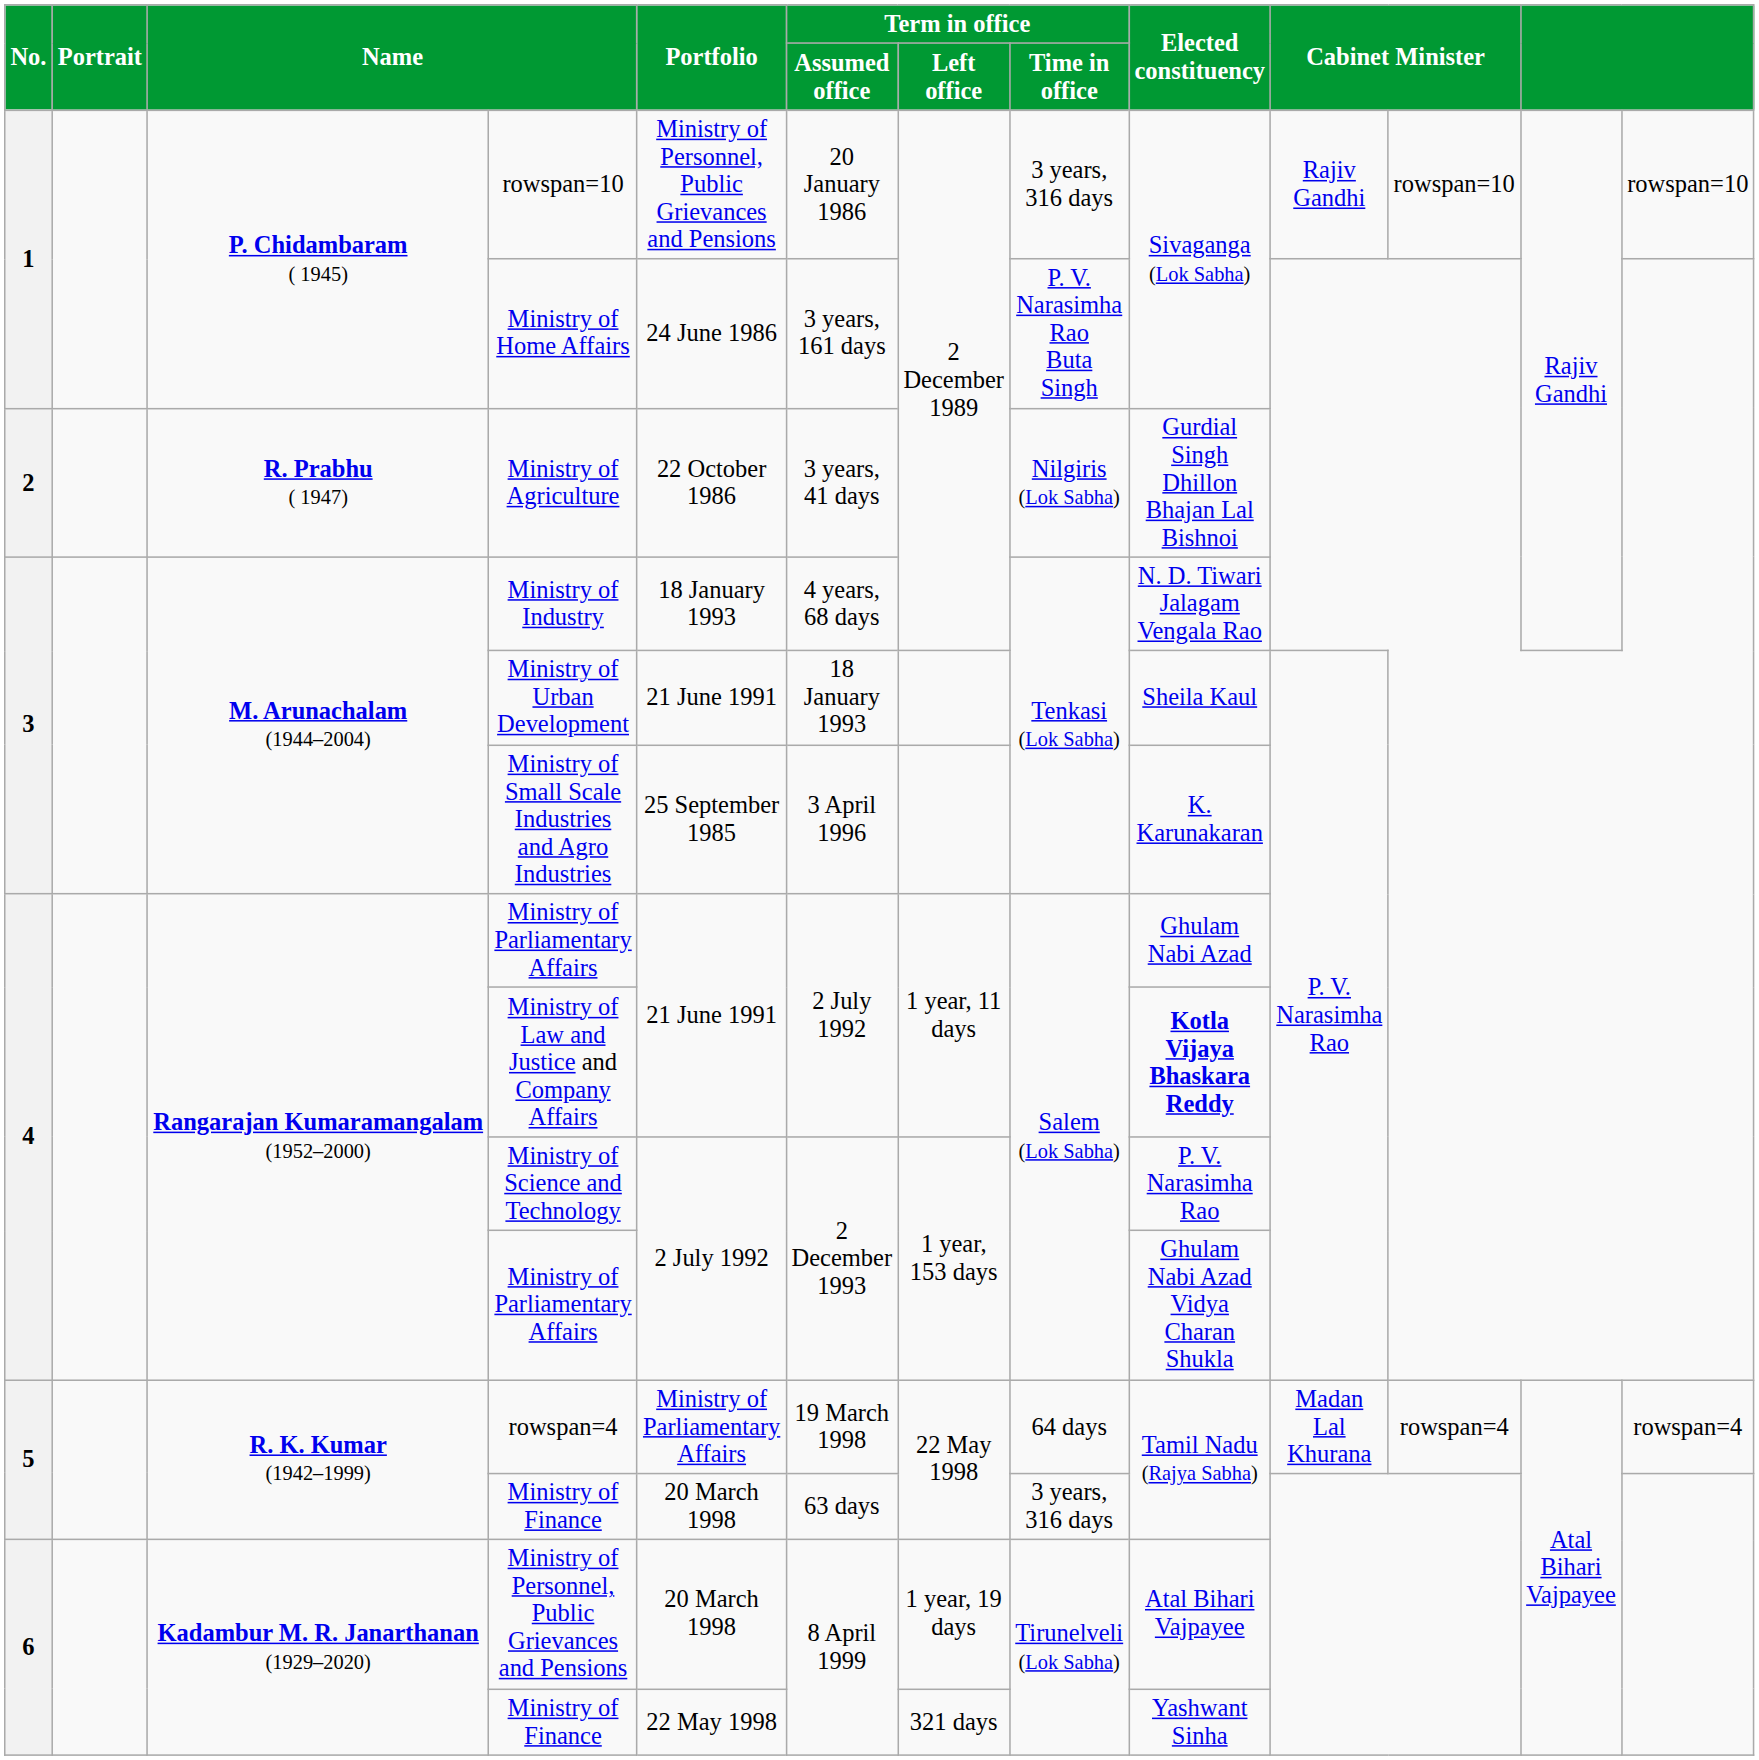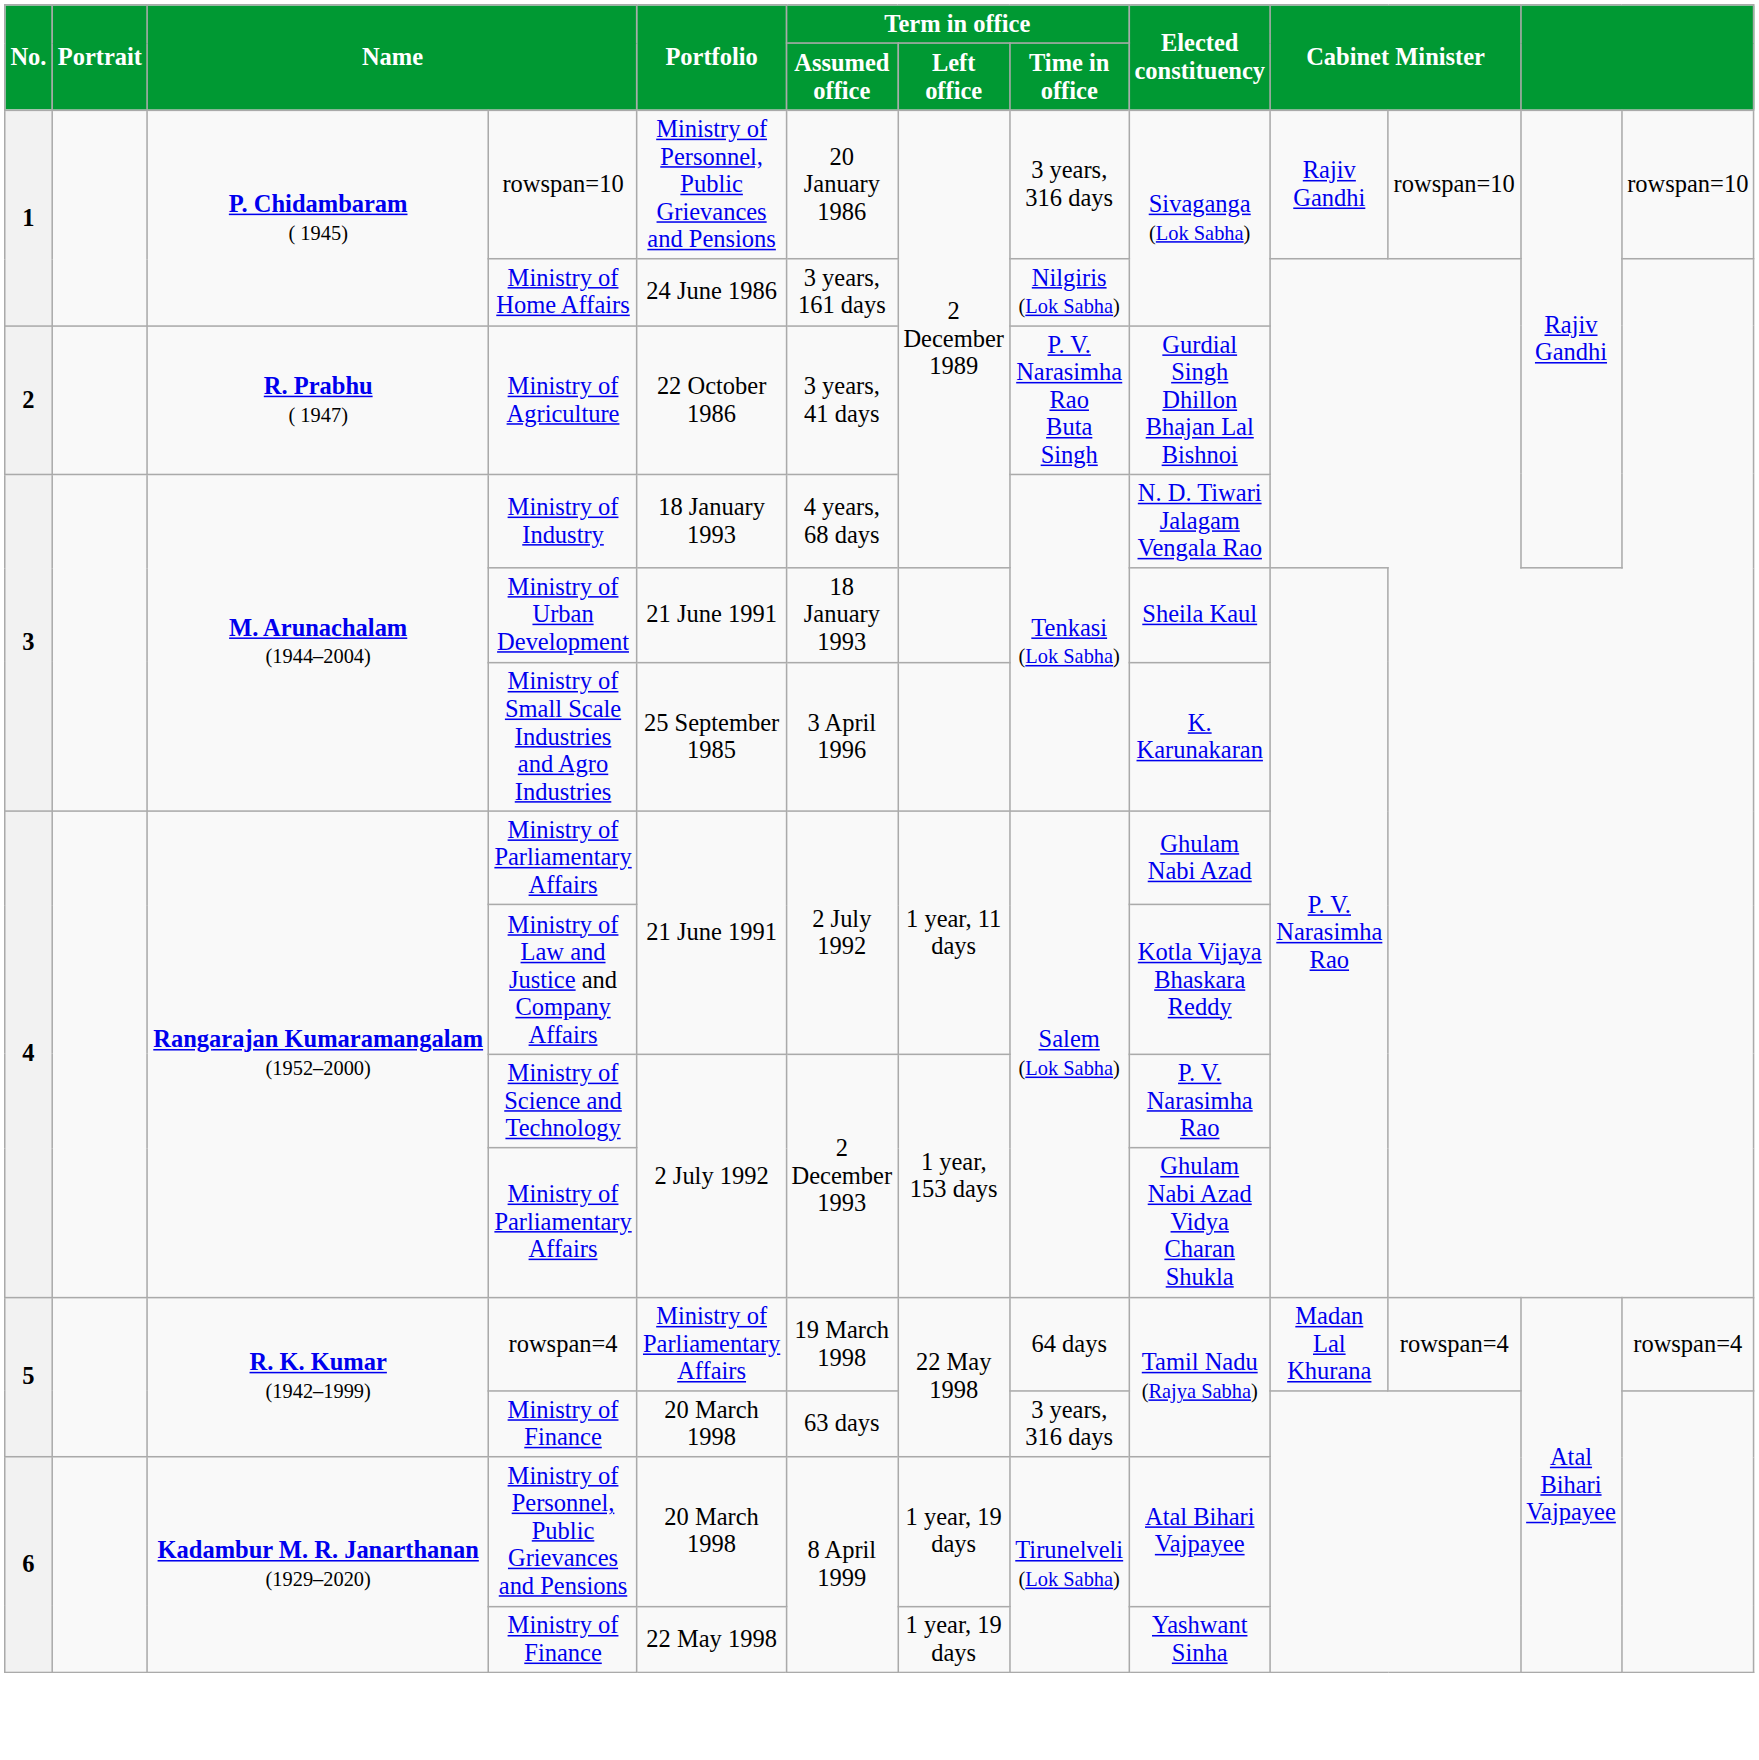(1069, 333) P. V. Narasimha Rao Buta Singh -> (1069, 291) Nilgiris (Lok Sabha)
(1069, 482) Nilgiris (Lok Sabha) -> (1069, 399) P. V. Narasimha Rao Buta Singh
(1200, 1061) bold -> (1200, 979) normal
(954, 1721) 321 days -> (954, 1639) 1 year, 19 days
